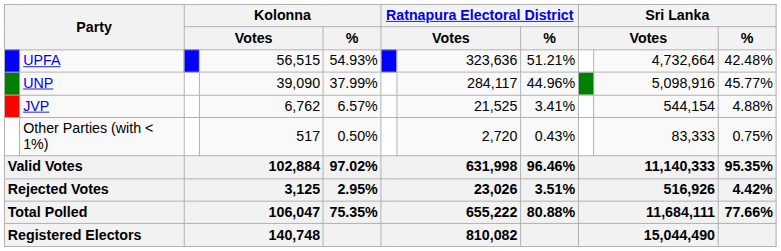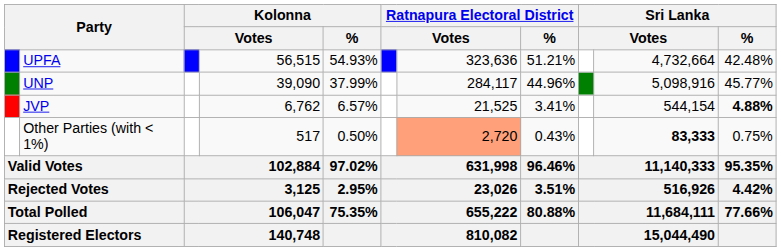(753, 106) normal -> (753, 106) bold
(500, 136) no background -> (500, 136) lightsalmon background
(693, 136) normal -> (693, 136) bold
